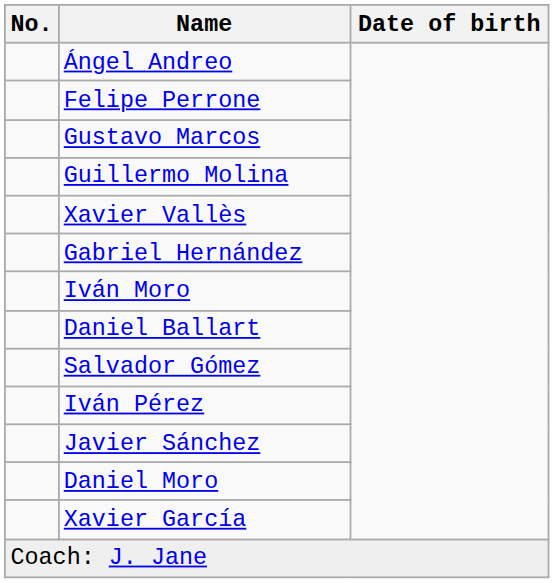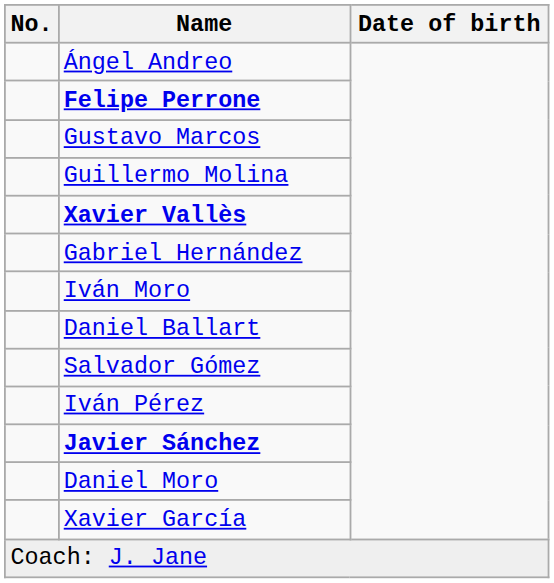(162, 100) normal -> (162, 100) bold
(155, 215) normal -> (155, 215) bold
(162, 443) normal -> (162, 443) bold
